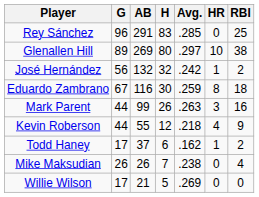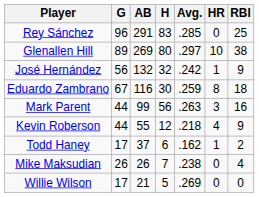(240, 70) 2 -> (240, 70) 9
(165, 107) 26 -> (165, 107) 56
